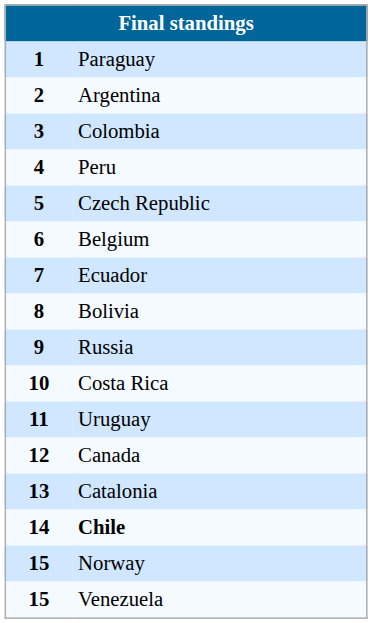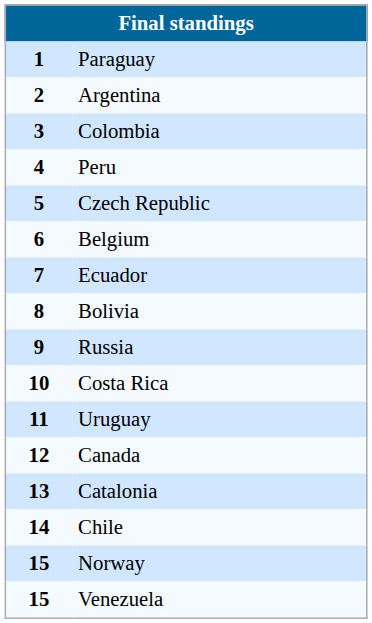(102, 527) bold -> (101, 527) normal
